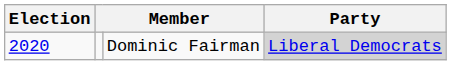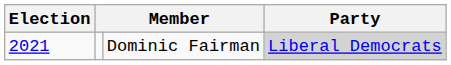(29, 46) 2020 -> (29, 46) 2021
